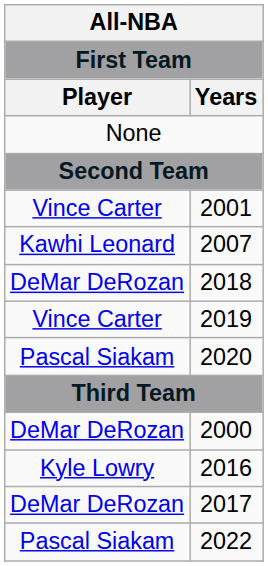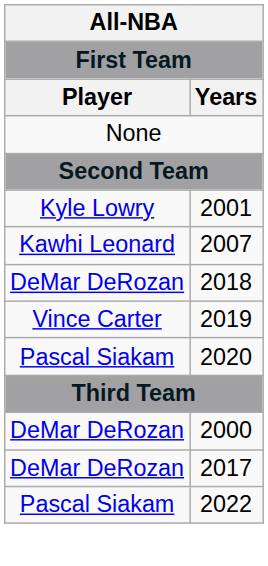(97, 208) Vince Carter -> (97, 208) Kyle Lowry
- row: (226, 467)
